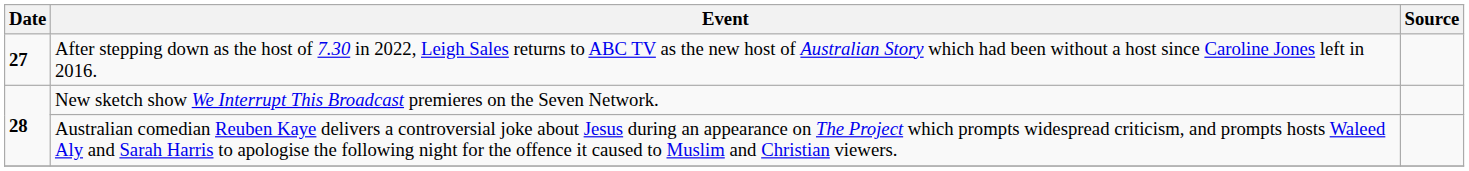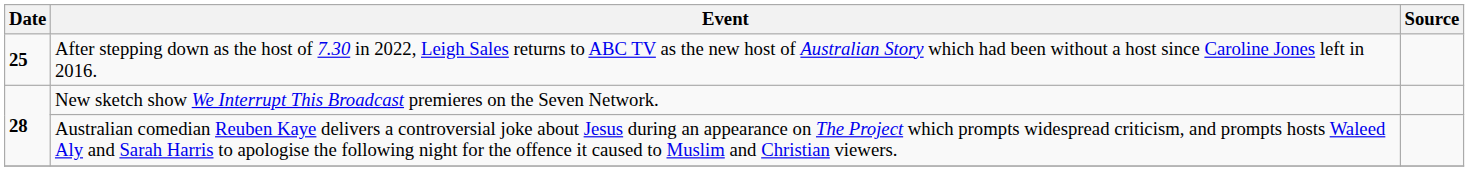(18, 59) 27 -> (18, 59) 25
